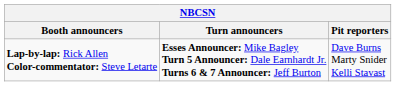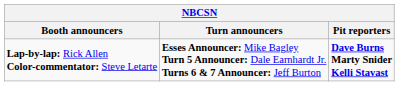(359, 60) normal -> (362, 60) bold
